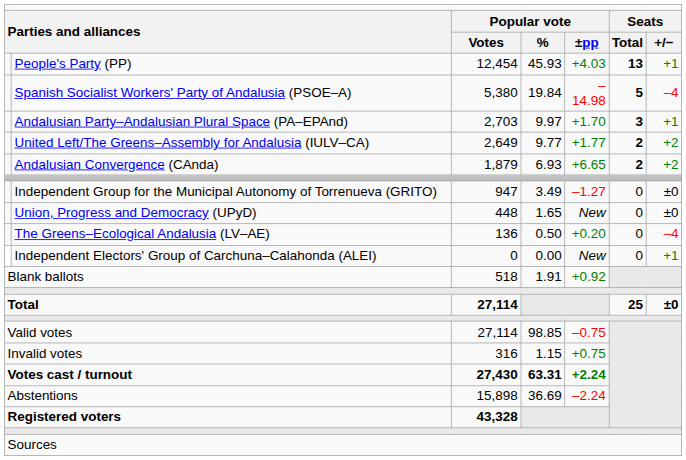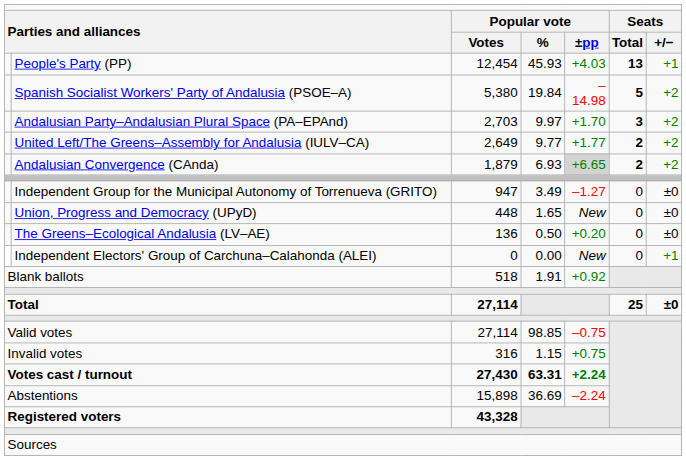(671, 92) –4 -> (671, 92) +2
(671, 121) +1 -> (671, 121) +2
(589, 164) no background -> (589, 164) lightgrey background
(671, 234) –4 -> (671, 234) ±0
